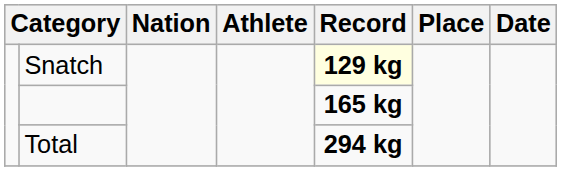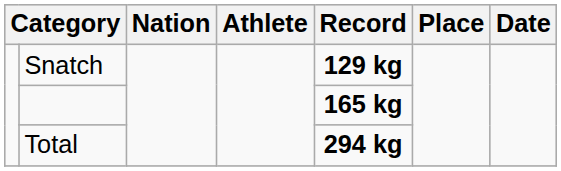(363, 64) lightyellow background -> (363, 64) no background
